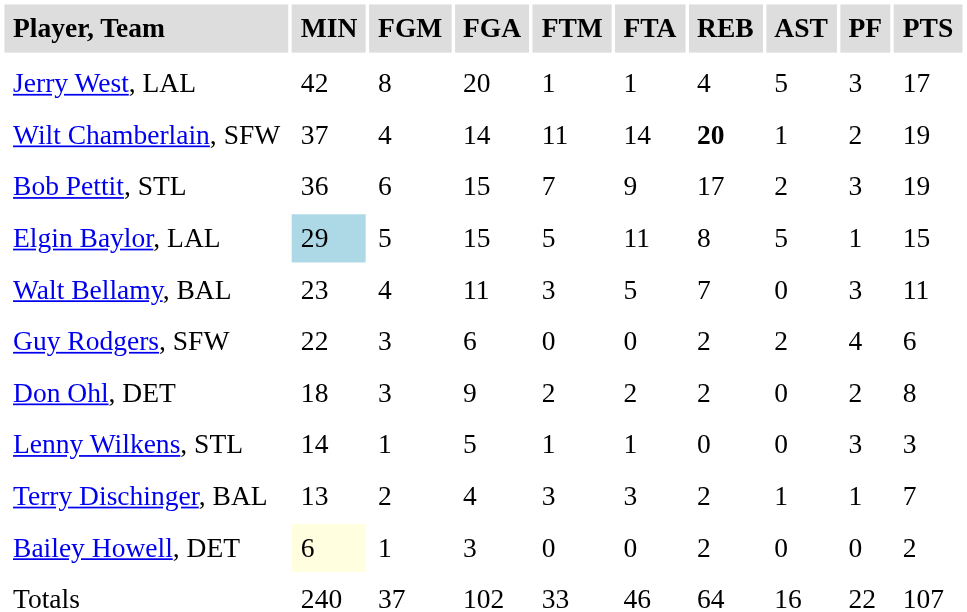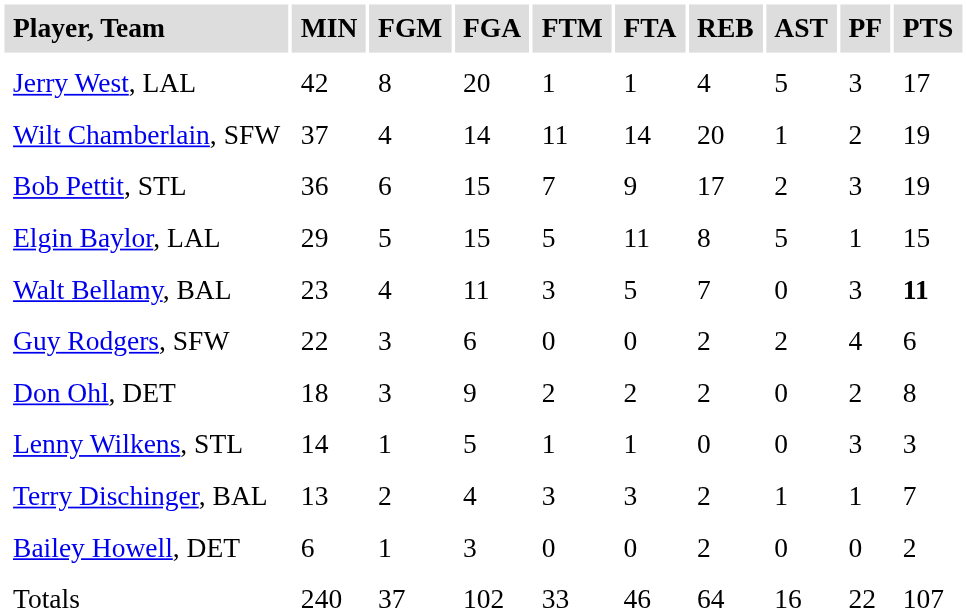(711, 134) bold -> (711, 134) normal
(315, 238) lightblue background -> (315, 238) no background
(916, 289) normal -> (916, 289) bold
(308, 547) lightyellow background -> (308, 547) no background
